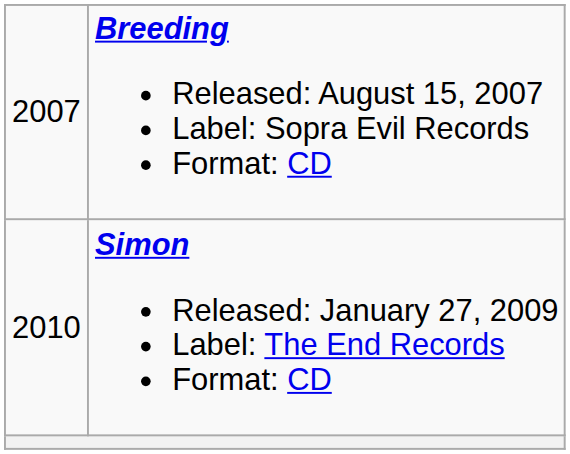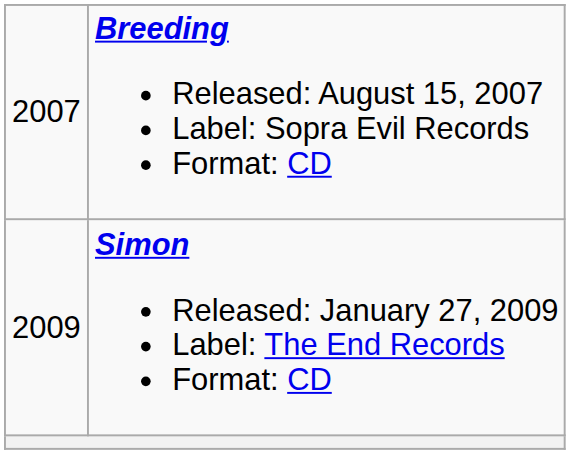(46, 326) 2010 -> (46, 326) 2009
